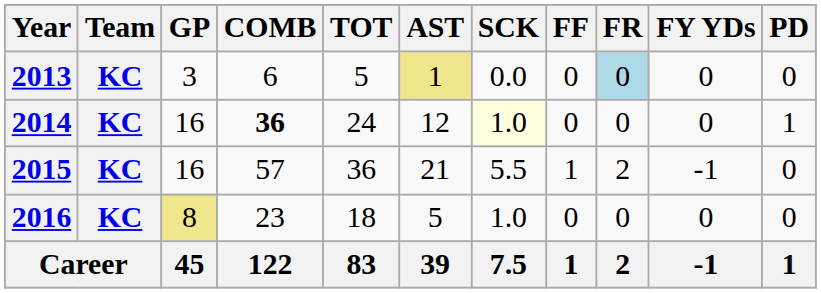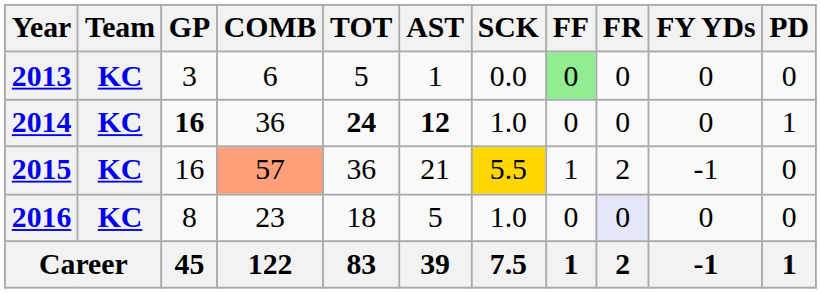(435, 75) khaki background -> (435, 75) no background
(571, 75) no background -> (571, 75) lightgreen background
(623, 75) lightblue background -> (623, 75) no background
(189, 122) normal -> (189, 122) bold
(270, 122) bold -> (270, 122) normal
(361, 122) normal -> (361, 122) bold
(435, 122) normal -> (435, 122) bold
(508, 122) lightyellow background -> (508, 122) no background
(270, 169) no background -> (270, 169) lightsalmon background
(508, 169) no background -> (508, 169) gold background
(189, 216) khaki background -> (189, 216) no background
(623, 216) no background -> (623, 216) lavender background
